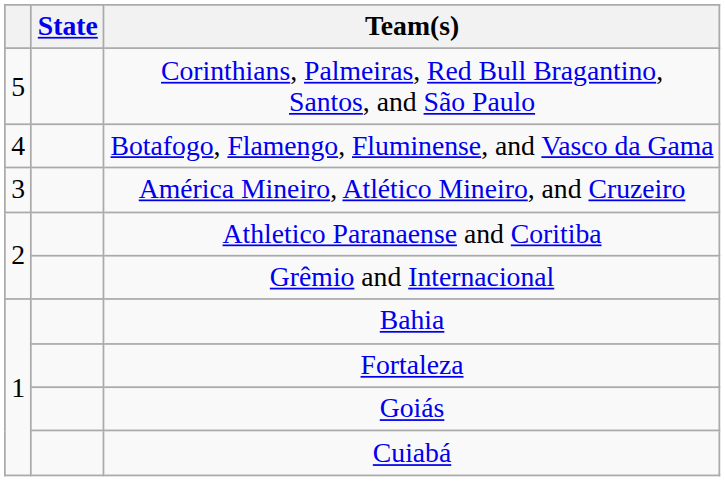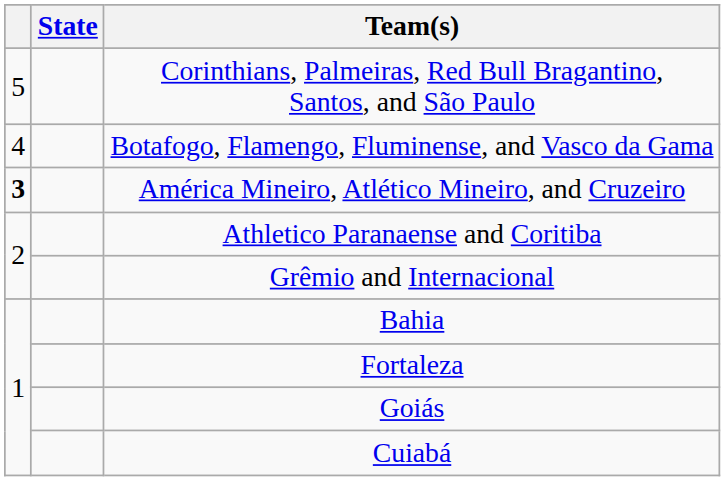(18, 189) normal -> (18, 189) bold
